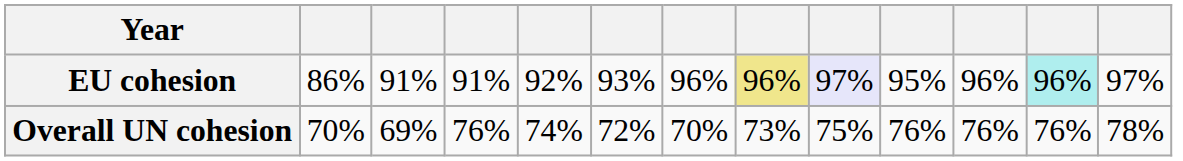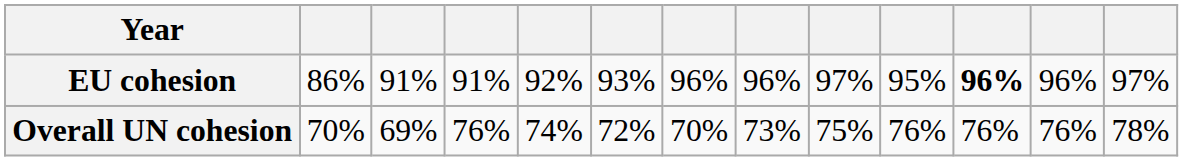(772, 79) khaki background -> (772, 79) no background
(844, 79) lavender background -> (844, 79) no background
(990, 79) normal -> (992, 79) bold
(1062, 79) paleturquoise background -> (1068, 79) no background
